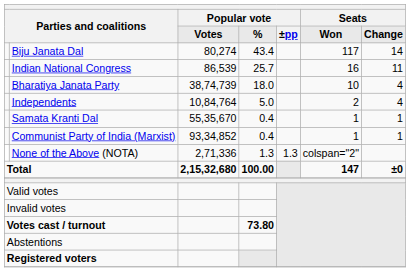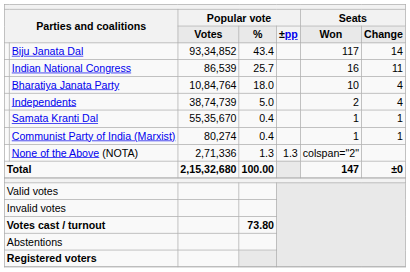(220, 52) 80,274 -> (213, 52) 93,34,852
(213, 85) 38,74,739 -> (213, 85) 10,84,764
(213, 102) 10,84,764 -> (213, 102) 38,74,739
(213, 136) 93,34,852 -> (220, 136) 80,274
